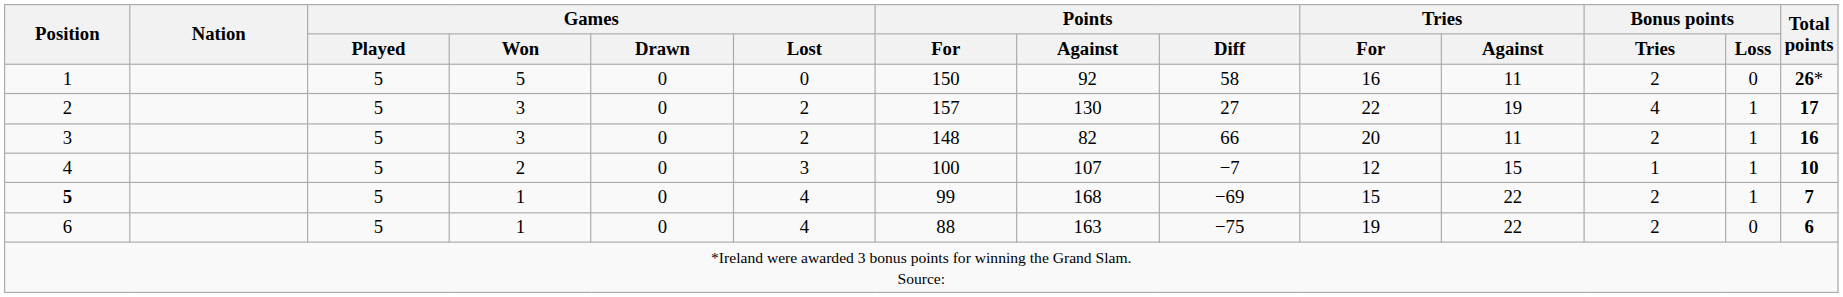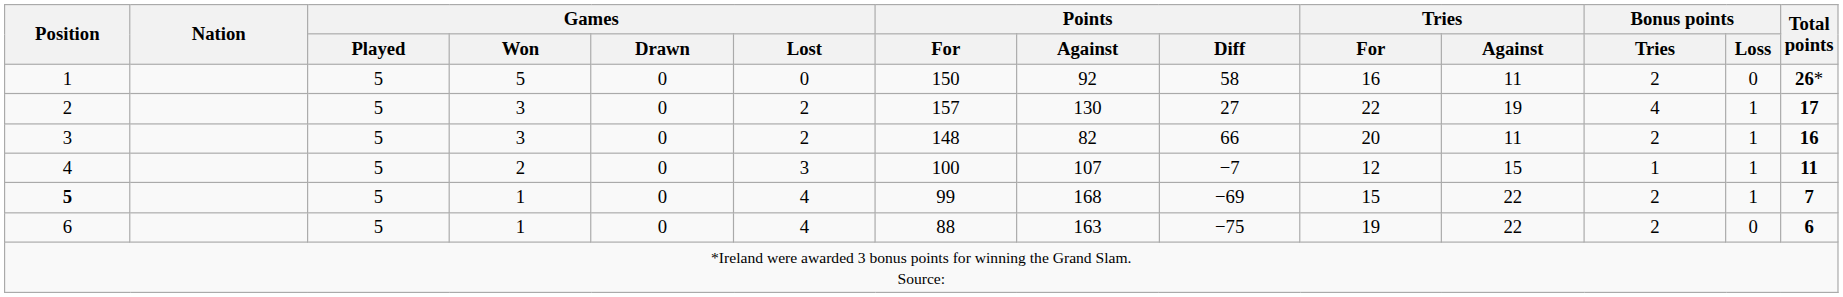(1809, 167) 10 -> (1809, 167) 11
